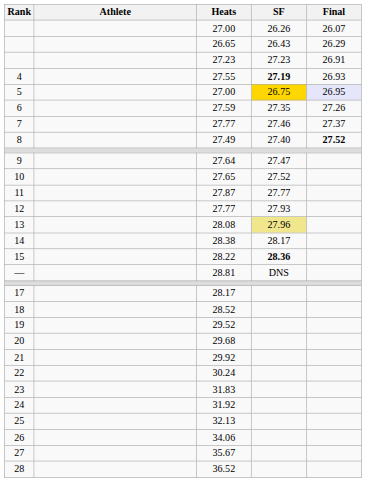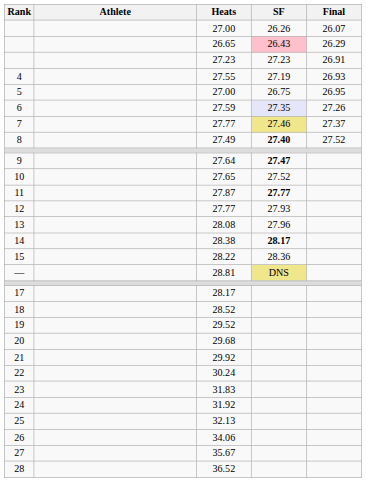(279, 44) no background -> (279, 44) pink background
(279, 76) bold -> (279, 76) normal
(279, 92) gold background -> (279, 92) no background
(334, 92) lavender background -> (334, 92) no background
(279, 108) no background -> (279, 108) lavender background
(279, 124) no background -> (279, 124) khaki background
(279, 140) normal -> (279, 140) bold
(334, 140) bold -> (334, 140) normal
(279, 161) normal -> (279, 161) bold
(279, 192) normal -> (279, 192) bold
(279, 224) khaki background -> (279, 224) no background
(279, 240) normal -> (279, 240) bold
(279, 256) bold -> (279, 256) normal
(279, 272) no background -> (279, 272) khaki background
